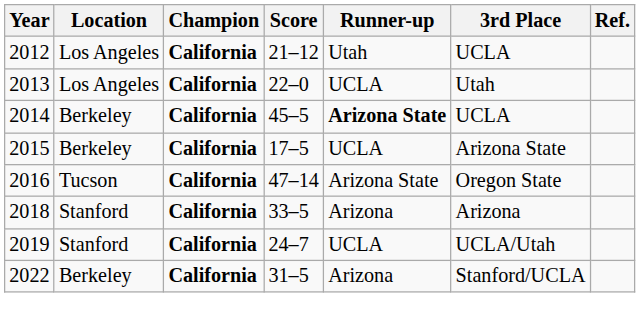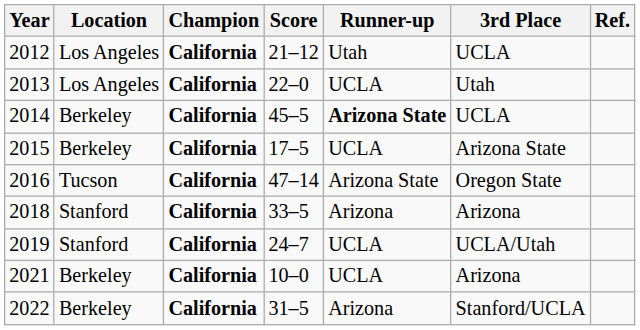+ row: (29, 276)
